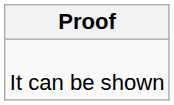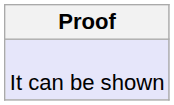(87, 81) no background -> (87, 81) lavender background
